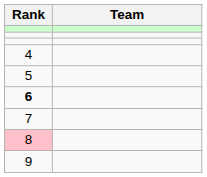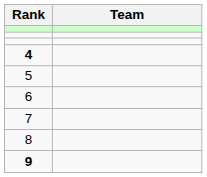(29, 55) normal -> (29, 55) bold
(29, 97) bold -> (29, 97) normal
(29, 140) pink background -> (29, 140) no background
(29, 161) normal -> (29, 161) bold
